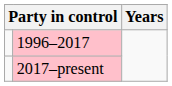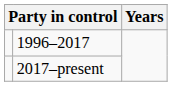(53, 42) pink background -> (53, 42) no background
(60, 68) pink background -> (60, 68) no background
